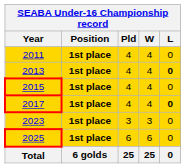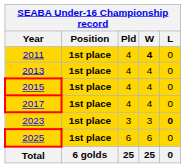(149, 55) normal -> (149, 55) bold
(170, 71) bold -> (170, 71) normal
(170, 104) bold -> (170, 104) normal
(170, 121) normal -> (170, 121) bold
